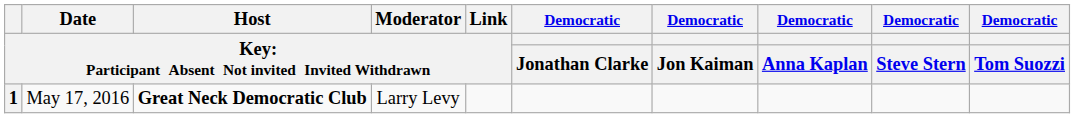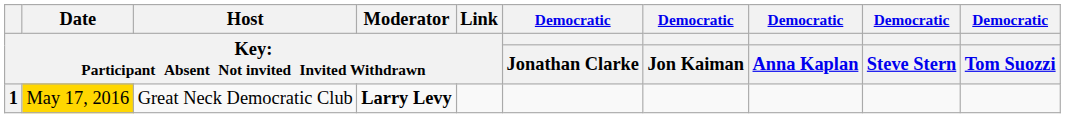(78, 98) no background -> (78, 98) gold background
(252, 98) bold -> (245, 98) normal
(418, 98) normal -> (406, 98) bold
